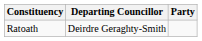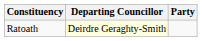(117, 28) no background -> (117, 28) lightyellow background
